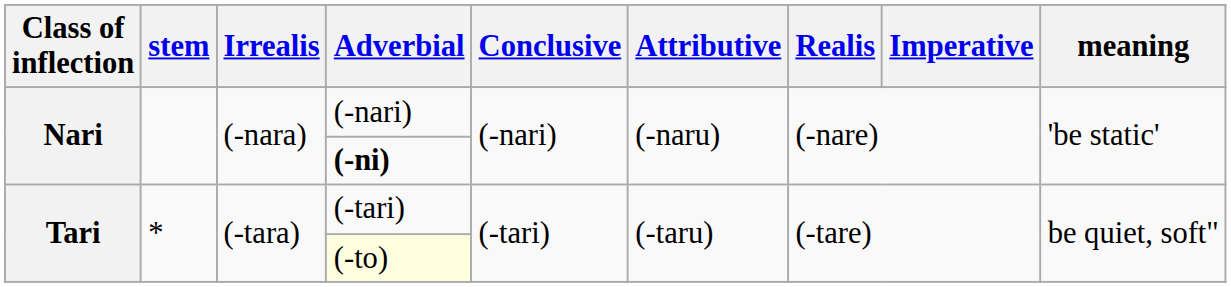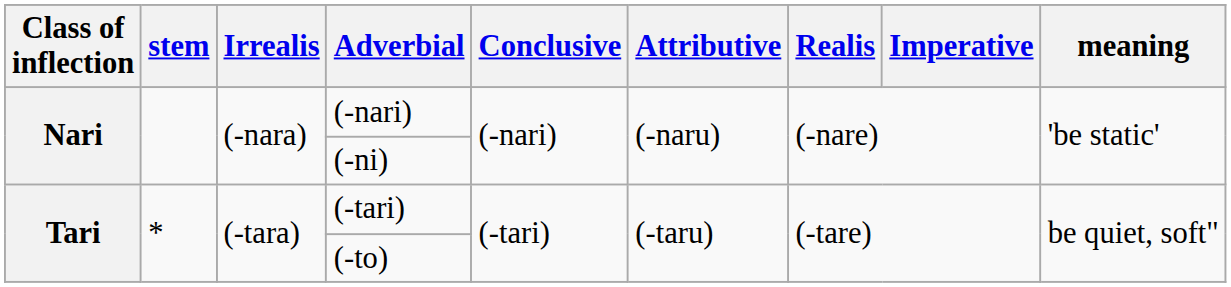(362, 160) bold -> (361, 160) normal
(361, 256) lightyellow background -> (361, 256) no background
